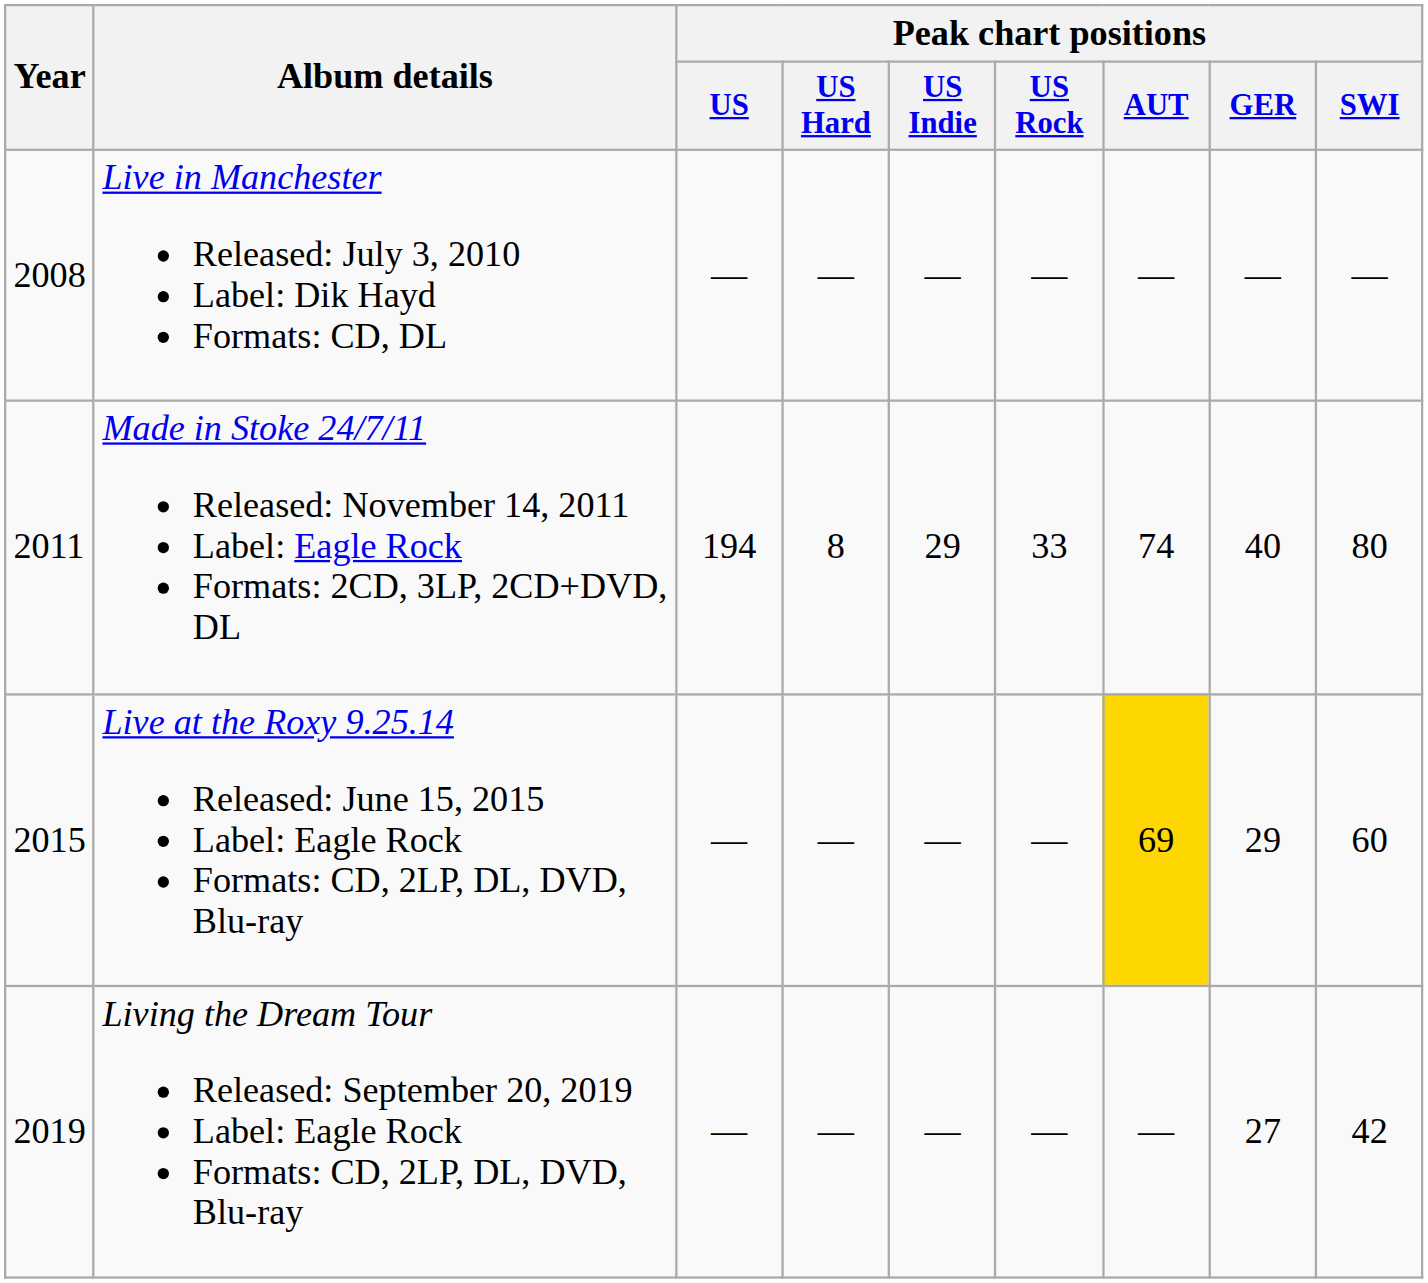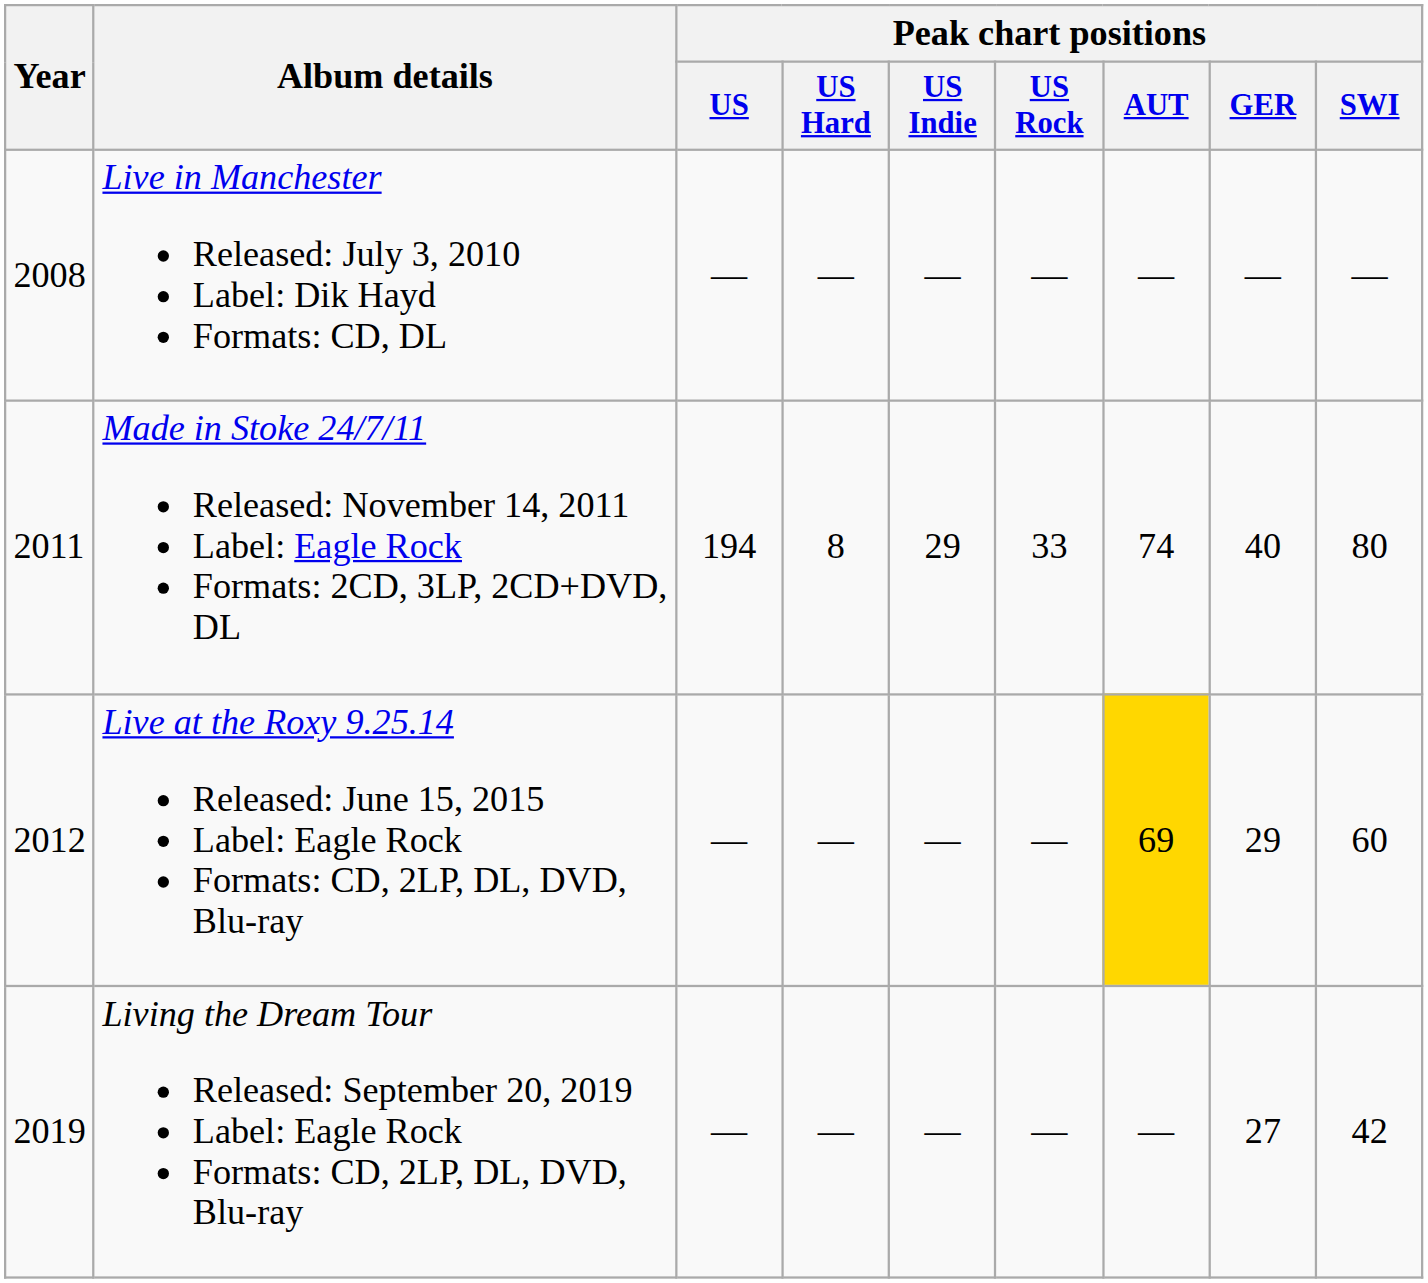(50, 839) 2015 -> (50, 839) 2012
